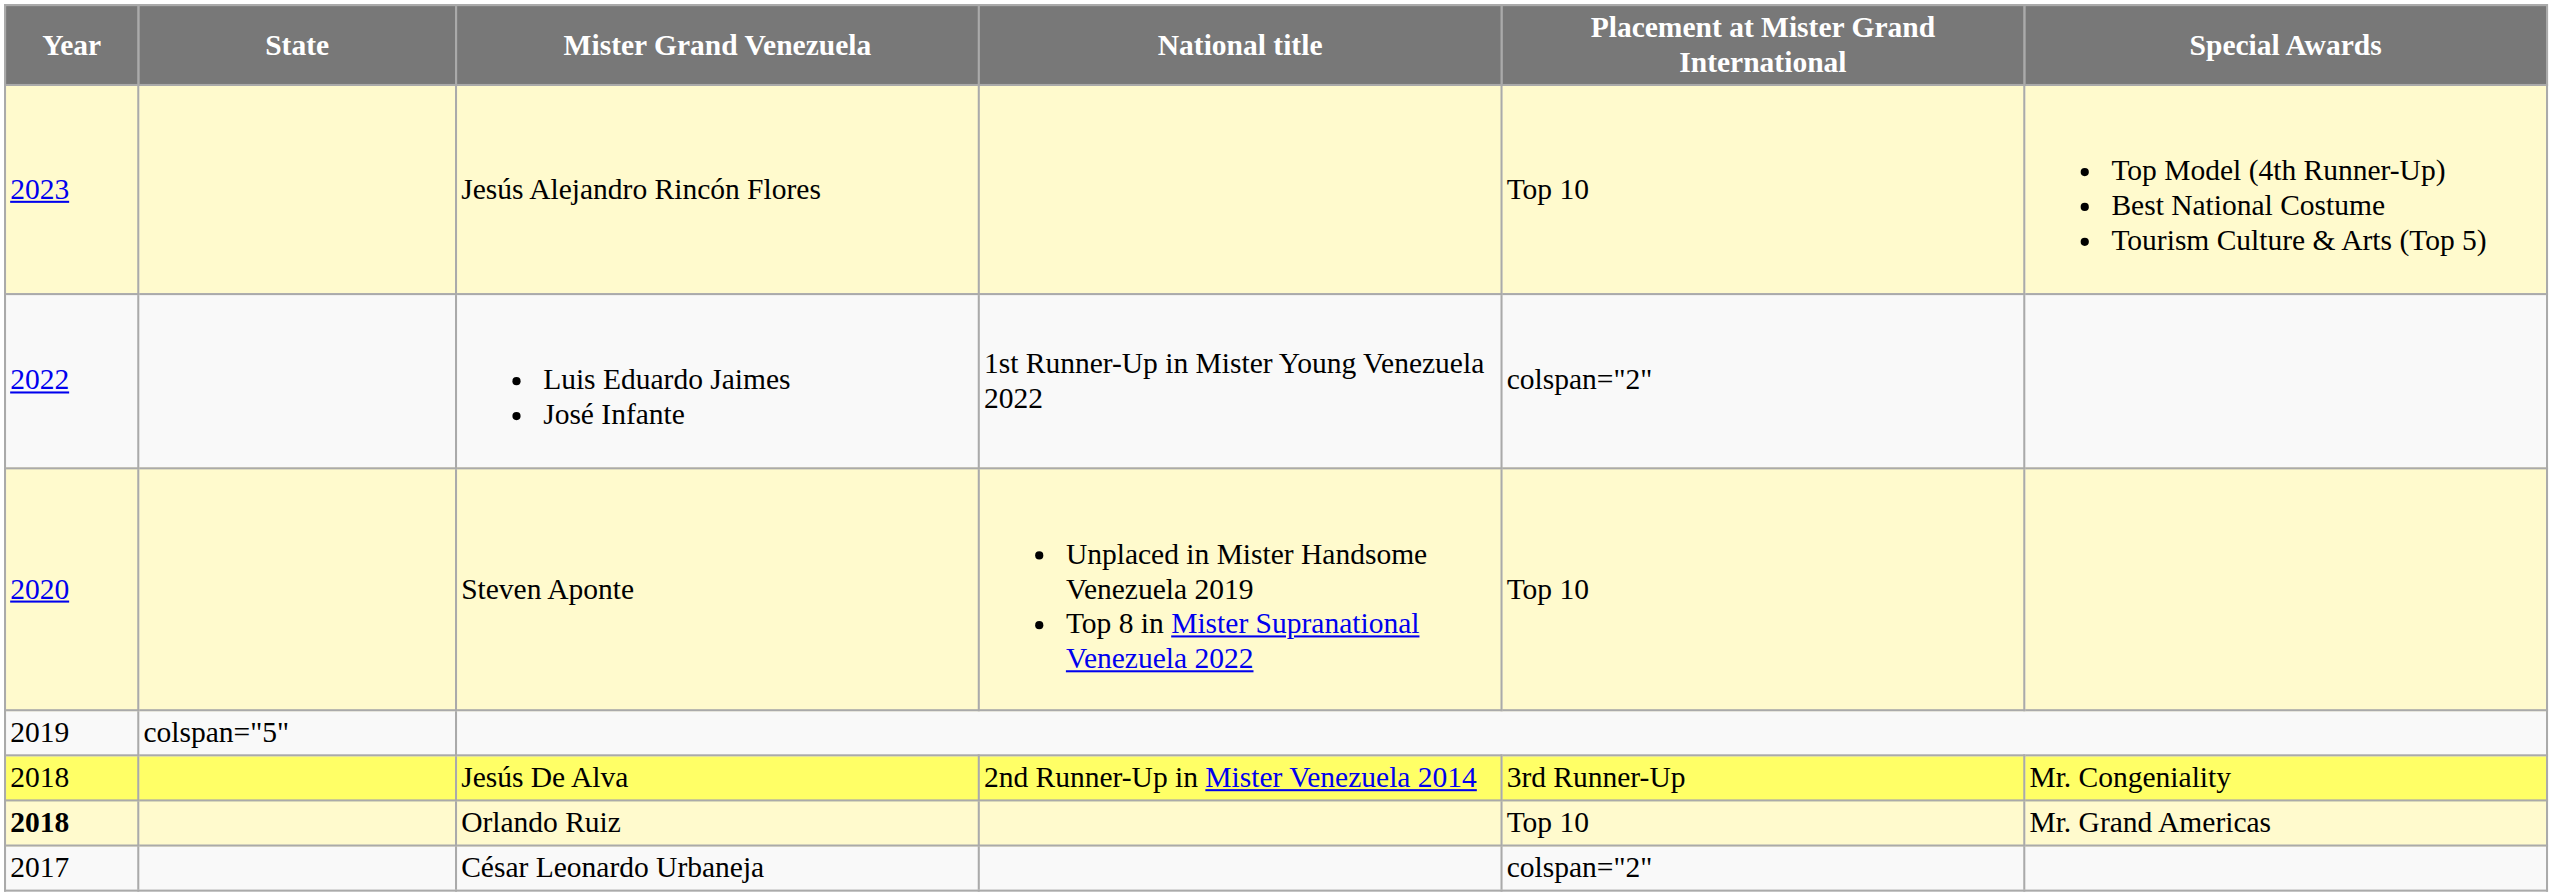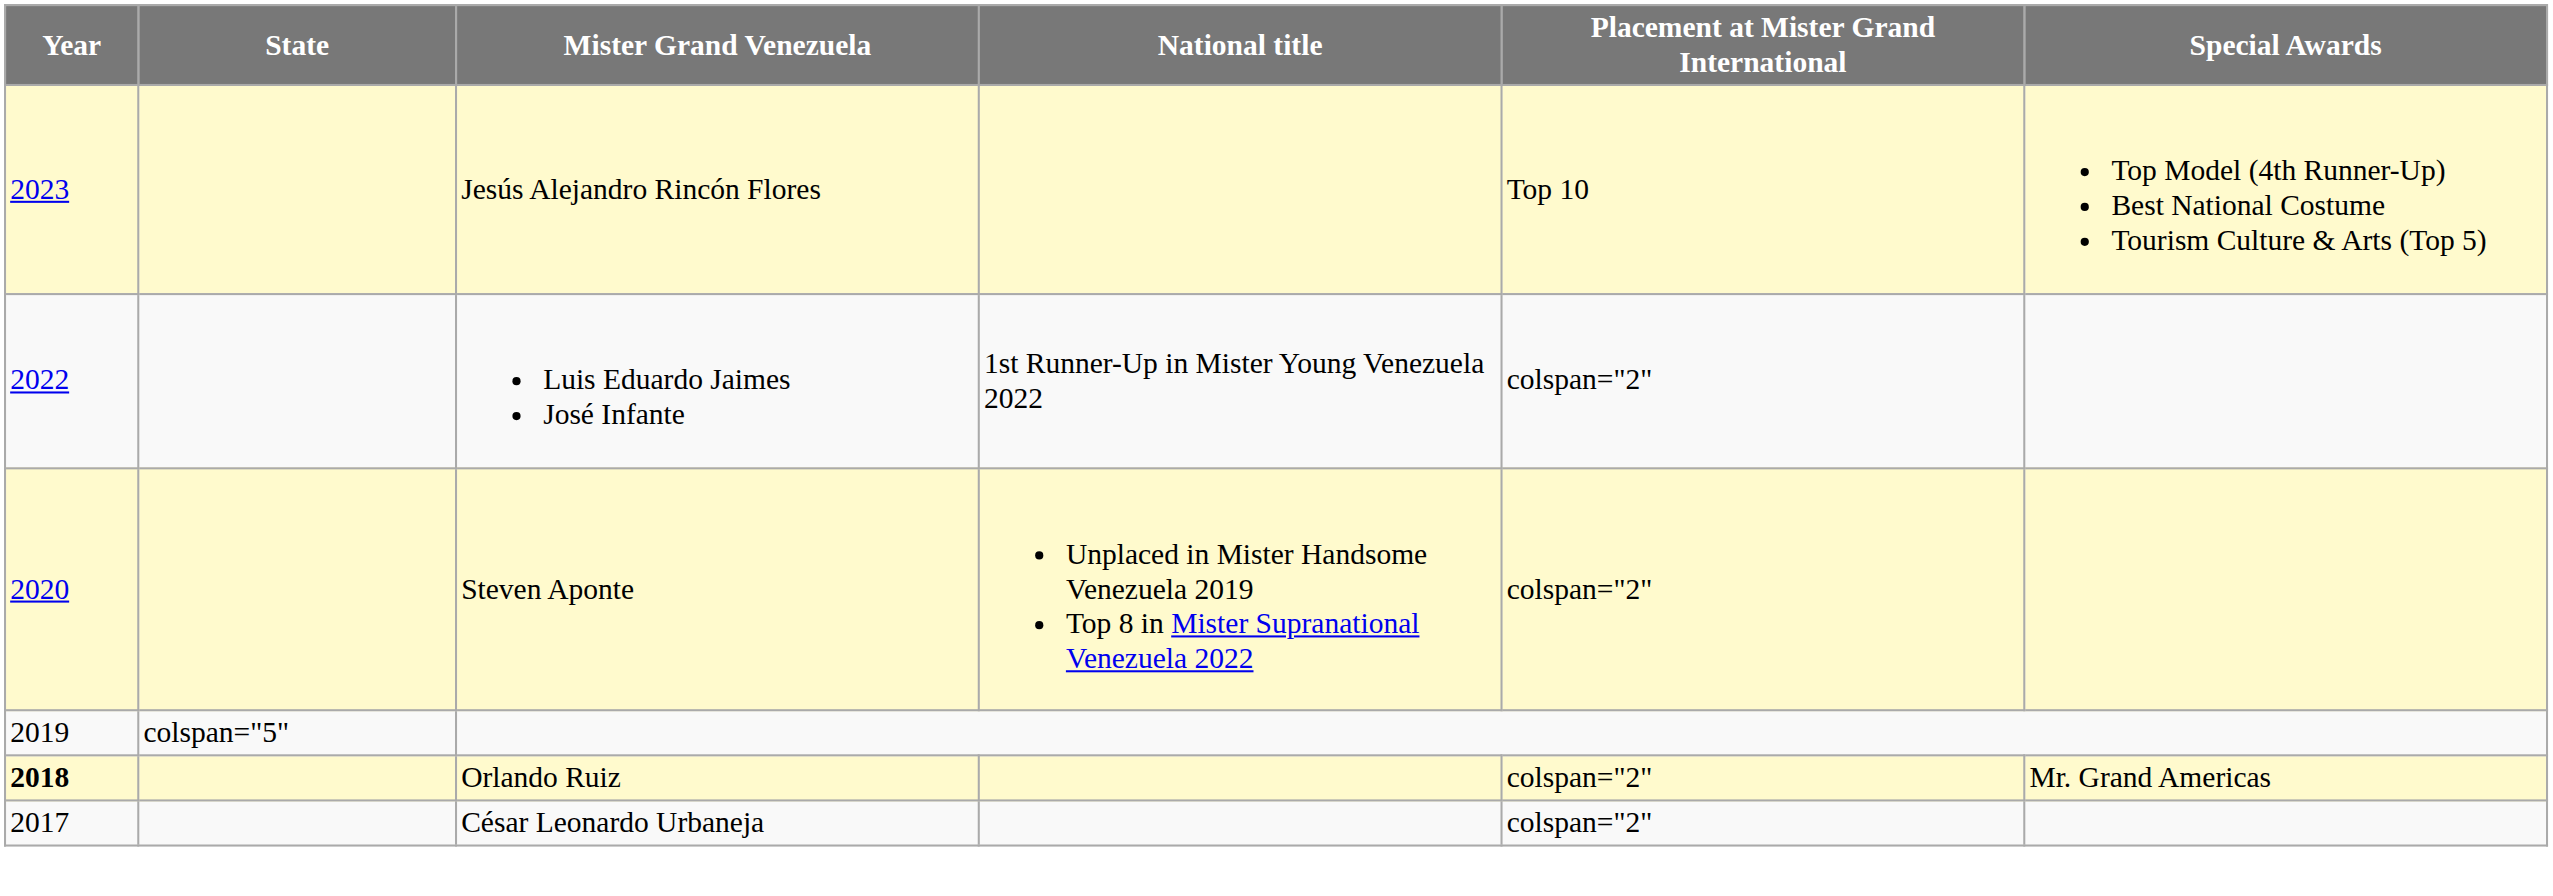(1548, 588) Top 10 -> (1579, 588) colspan="2"
- row: (545, 778)
(1548, 823) Top 10 -> (1579, 778) colspan="2"
